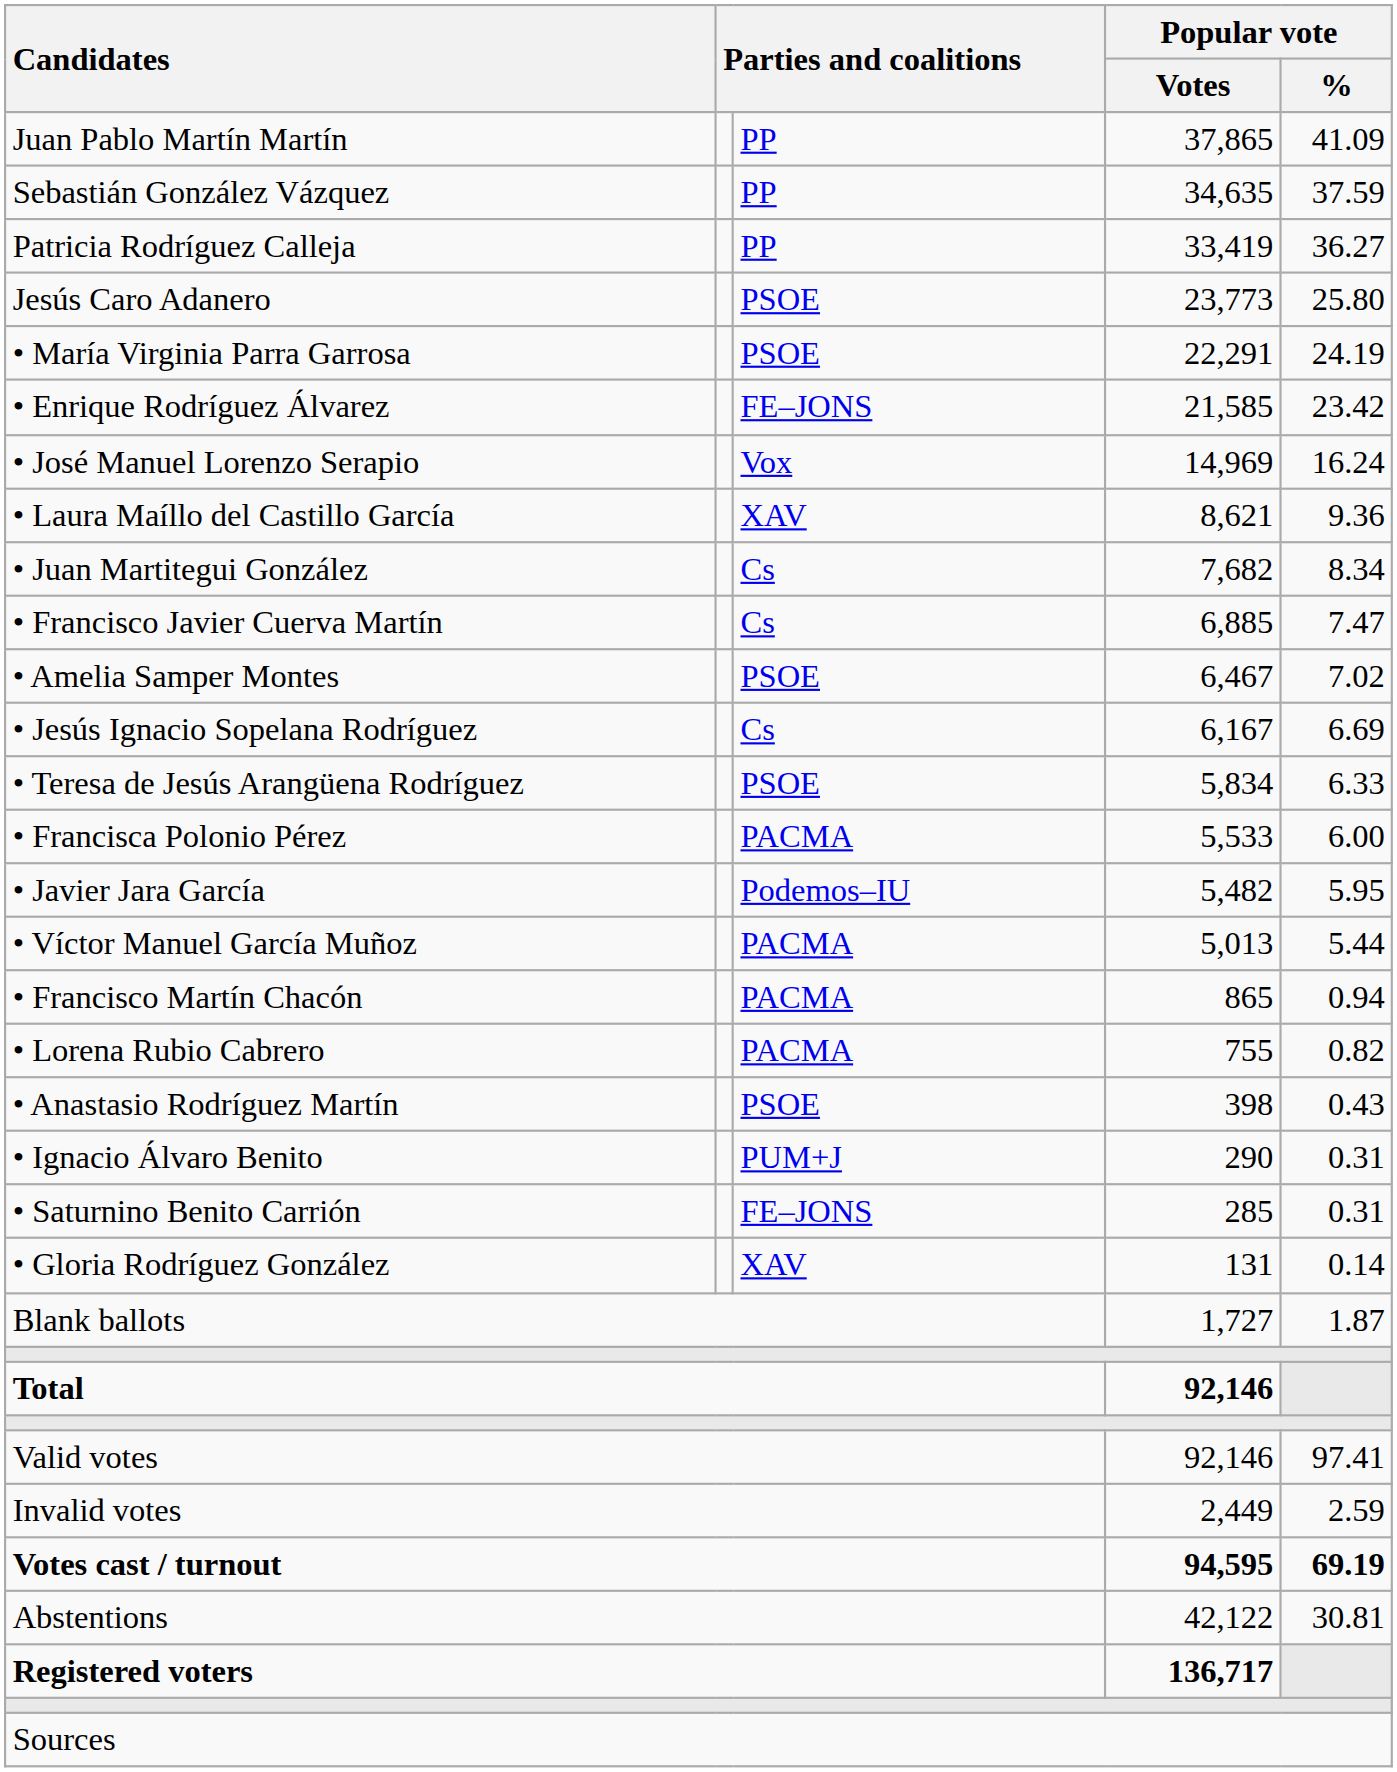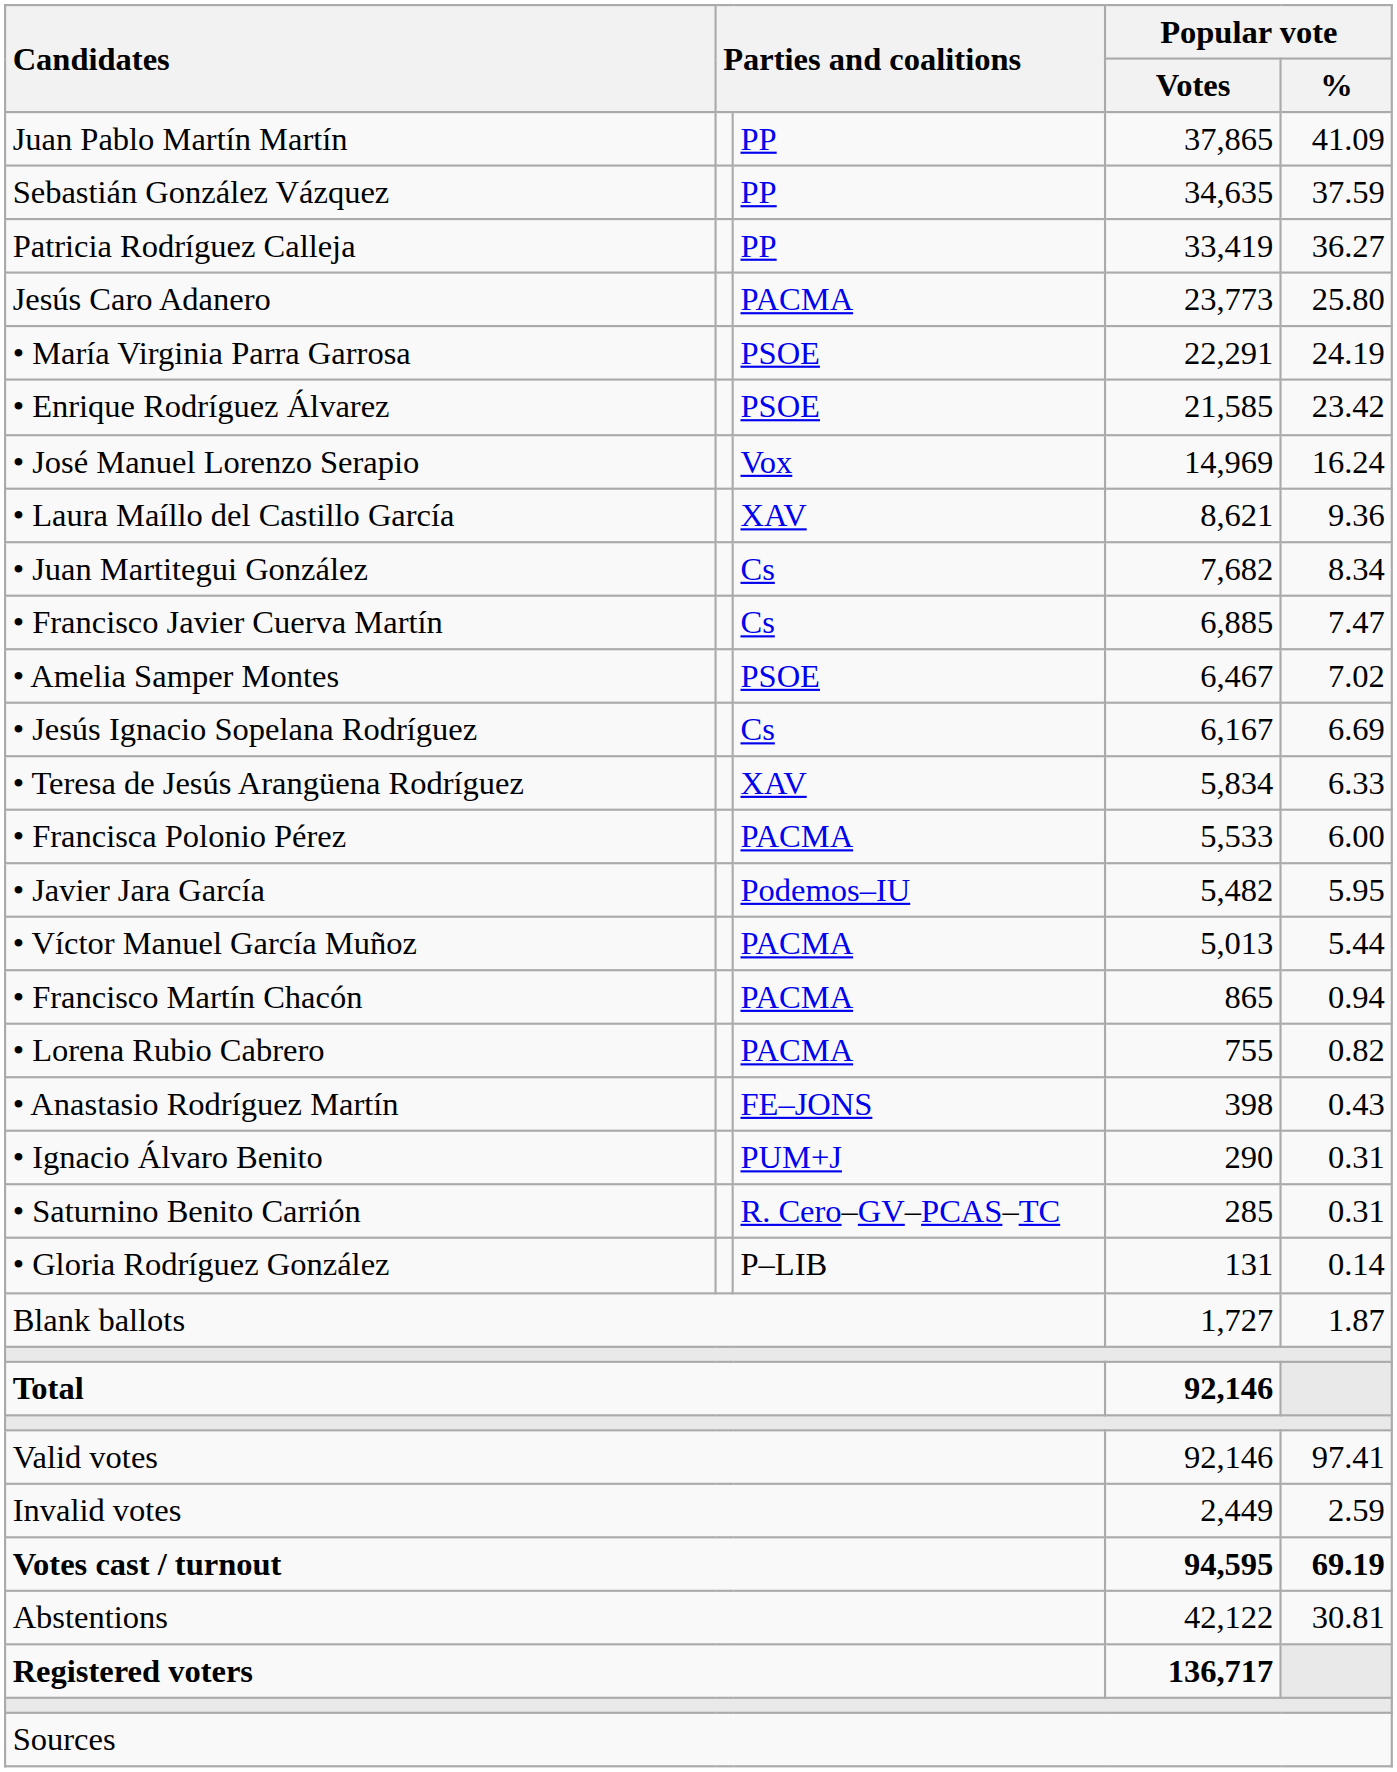(780, 299) PSOE -> (797, 299) PACMA
(806, 406) FE–JONS -> (780, 406) PSOE
(780, 782) PSOE -> (774, 782) XAV
(780, 1104) PSOE -> (806, 1104) FE–JONS
(806, 1211) FE–JONS -> (900, 1211) R. Cero–GV–PCAS–TC
(774, 1265) XAV -> (784, 1265) P–LIB
